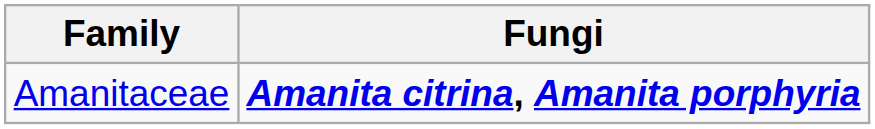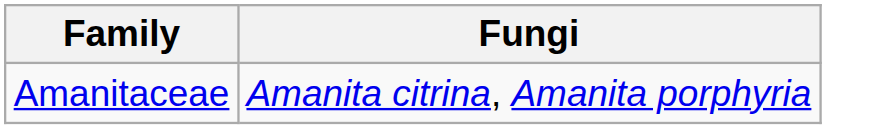(553, 92) bold -> (529, 92) normal
